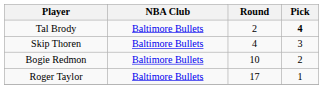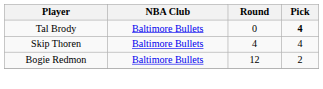(255, 28) 2 -> (255, 28) 0
(300, 44) 3 -> (300, 44) 4
(255, 60) 10 -> (255, 60) 12
- row: (56, 76)
